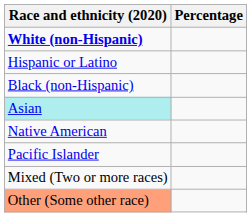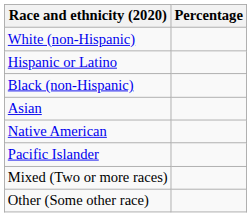(75, 39) bold -> (71, 39) normal
(25, 108) paleturquoise background -> (25, 108) no background
(78, 200) lightsalmon background -> (78, 200) no background
